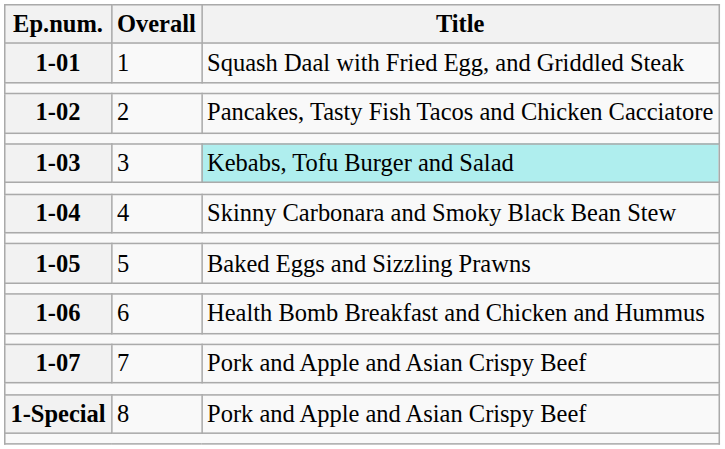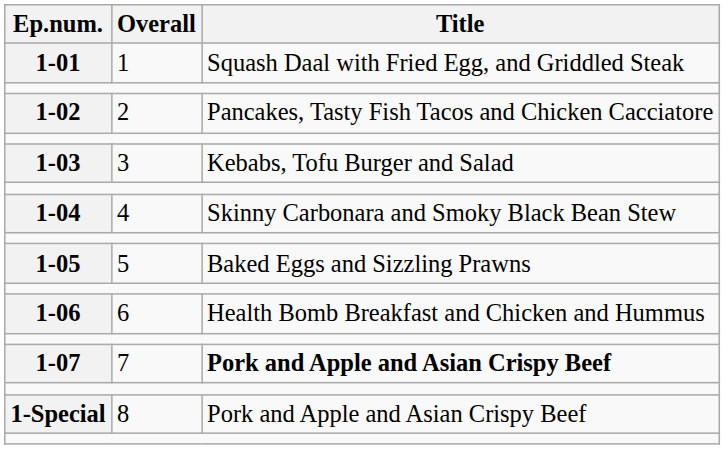(360, 162) paleturquoise background -> (360, 162) no background
(397, 363) normal -> (409, 363) bold
